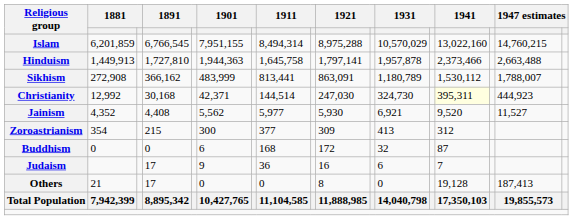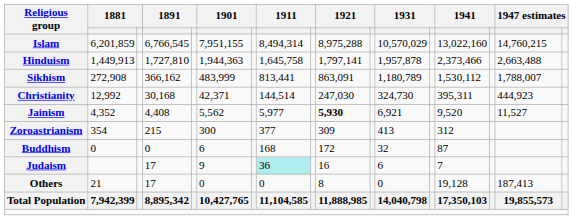(455, 95) lightyellow background -> (455, 95) no background
(331, 113) normal -> (331, 113) bold
(264, 165) no background -> (264, 165) paleturquoise background
